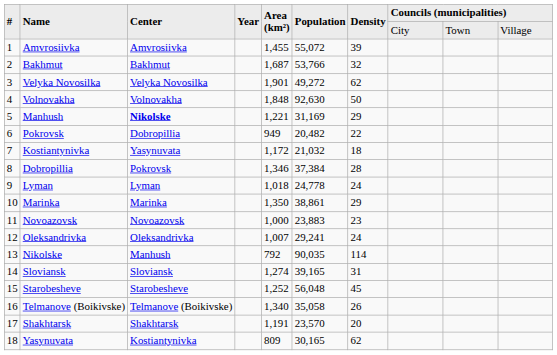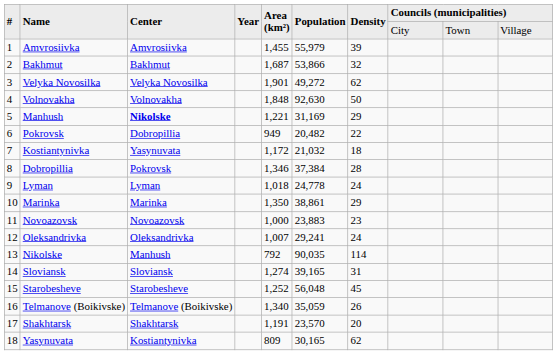(310, 47) 55,072 -> (310, 47) 55,979
(310, 64) 53,766 -> (310, 64) 53,866
(310, 306) 35,058 -> (310, 306) 35,059
